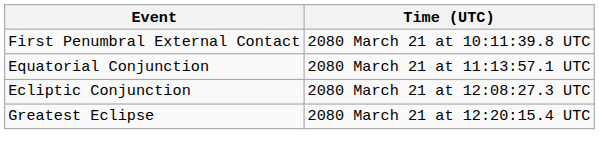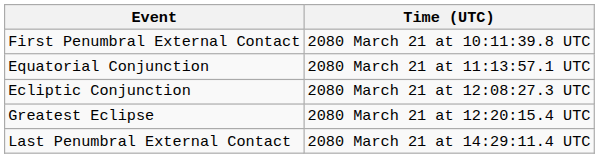+ row: (150, 141)
